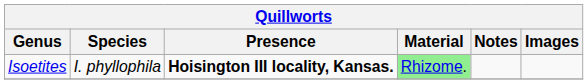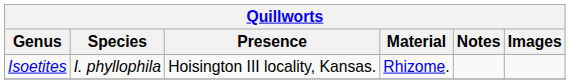(281, 66) bold -> (272, 66) normal
(434, 66) lightgreen background -> (416, 66) no background
